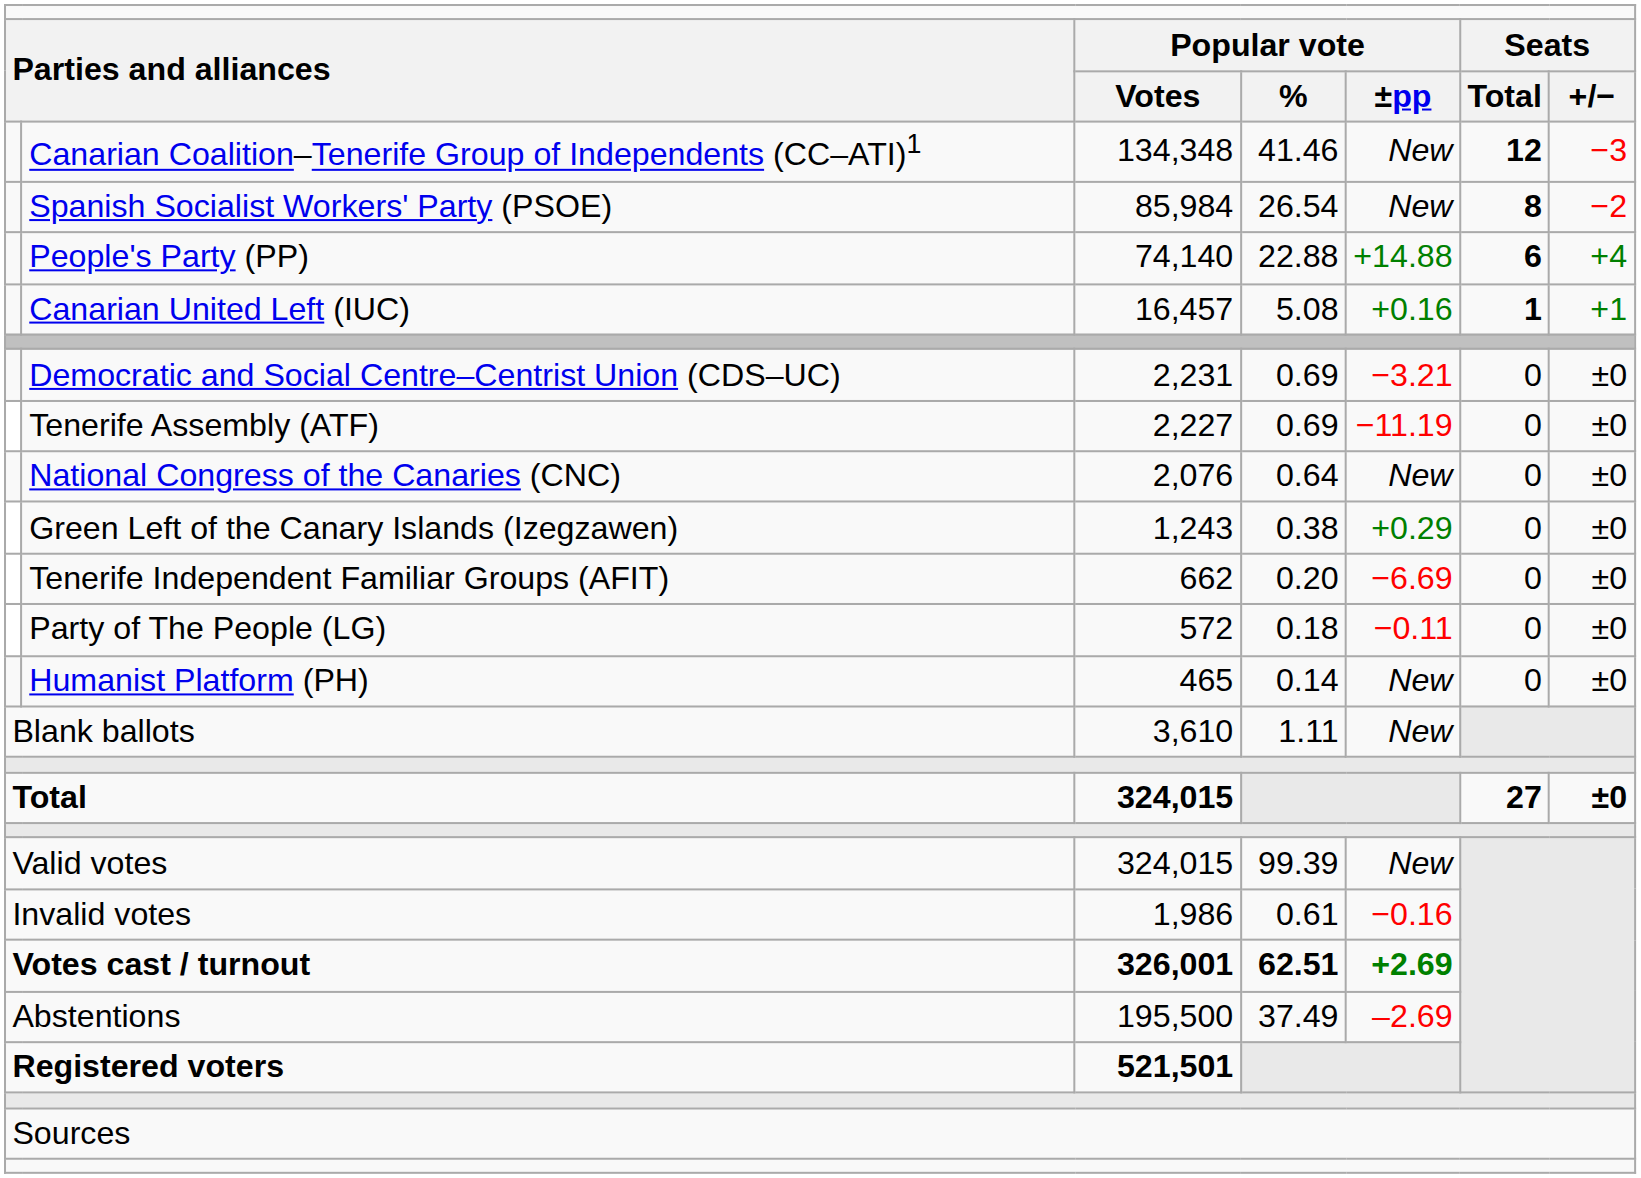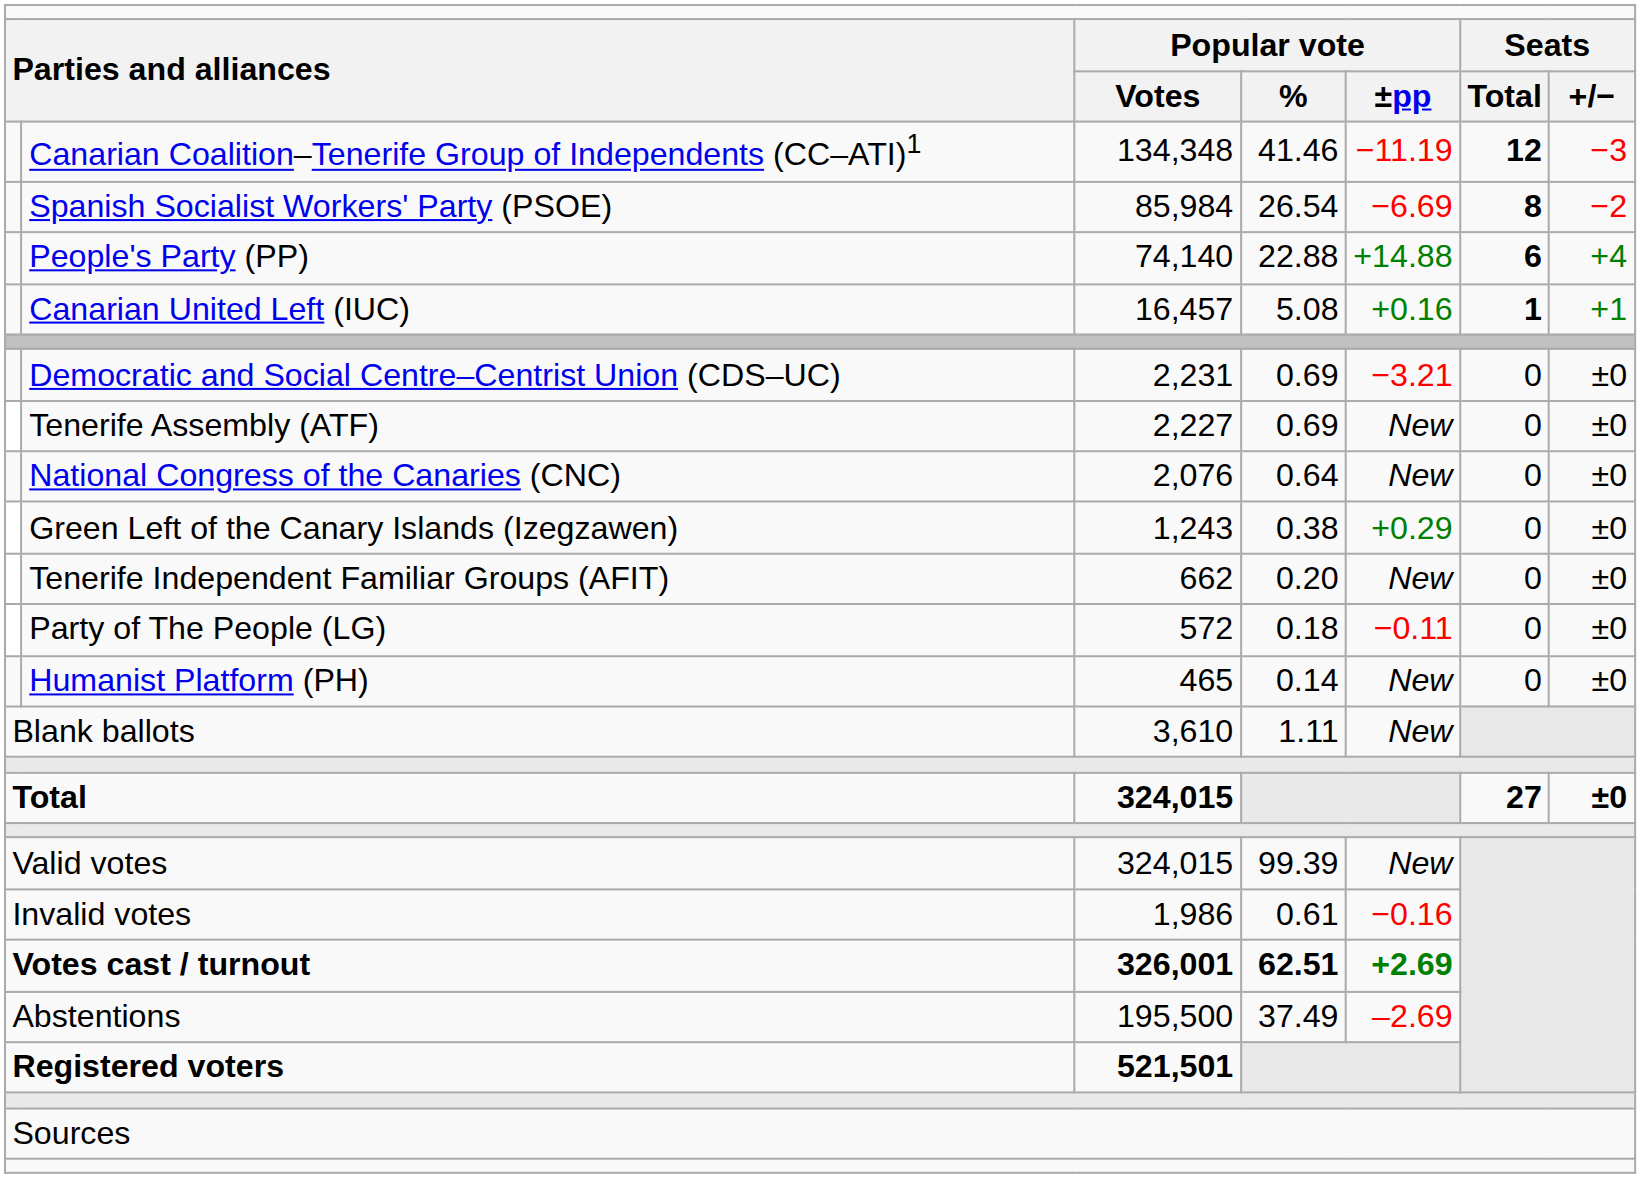(1420, 151) New -> (1404, 151) −11.19
(1420, 206) New -> (1412, 206) −6.69
(1404, 425) −11.19 -> (1420, 425) New
(1412, 578) −6.69 -> (1420, 578) New
